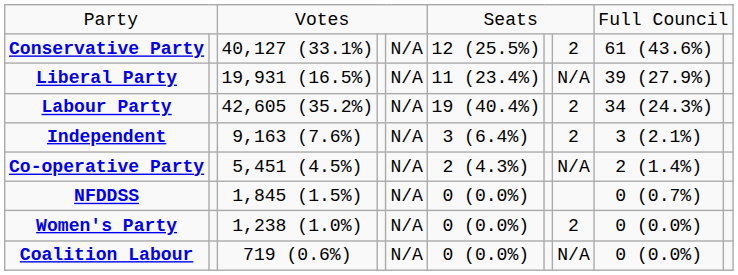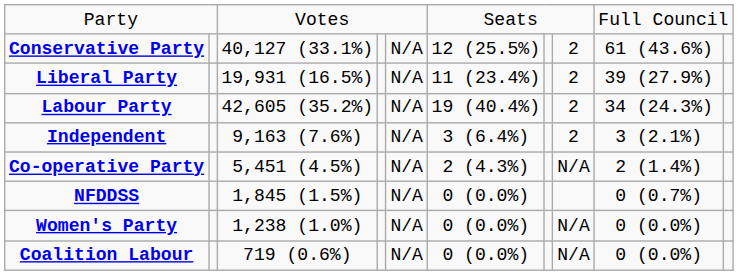(573, 78) N/A -> (573, 78) 2
(573, 226) 2 -> (573, 226) N/A
